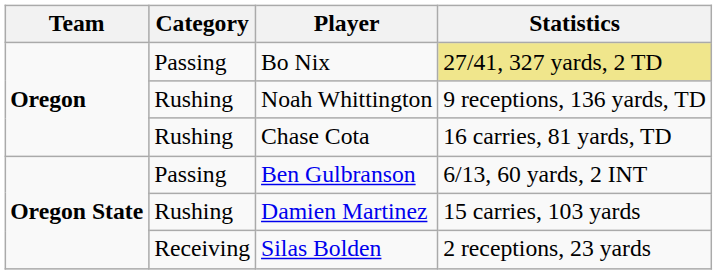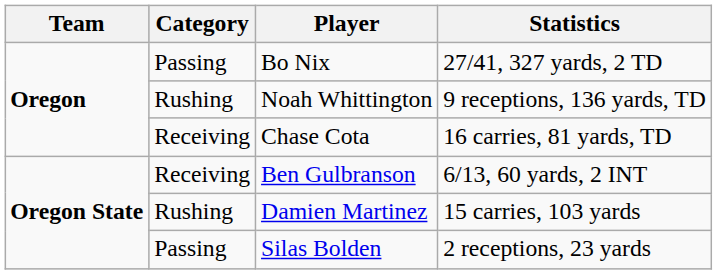(553, 61) khaki background -> (553, 61) no background
(194, 136) Rushing -> (202, 136) Receiving
(190, 174) Passing -> (202, 174) Receiving
(202, 249) Receiving -> (190, 249) Passing
